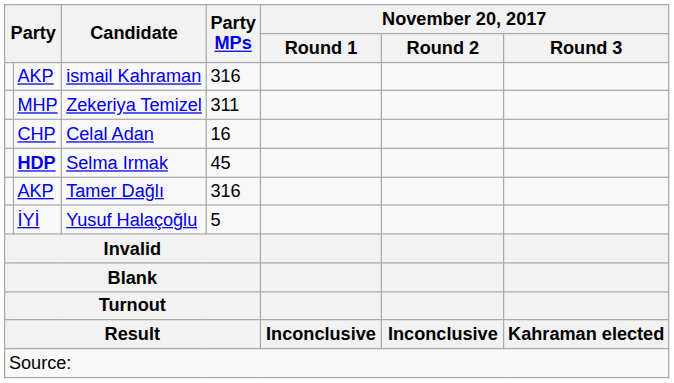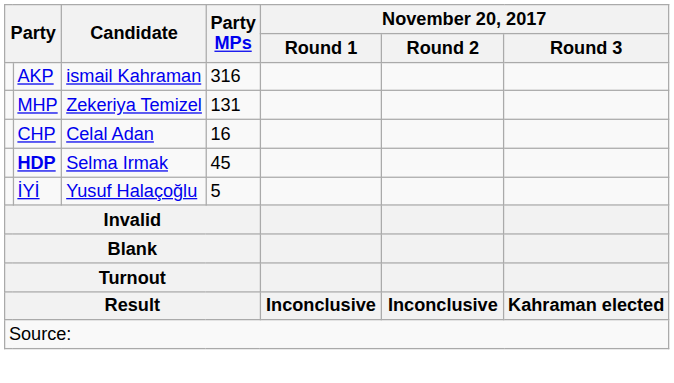(225, 105) 311 -> (226, 105) 131
- row: (115, 191)
